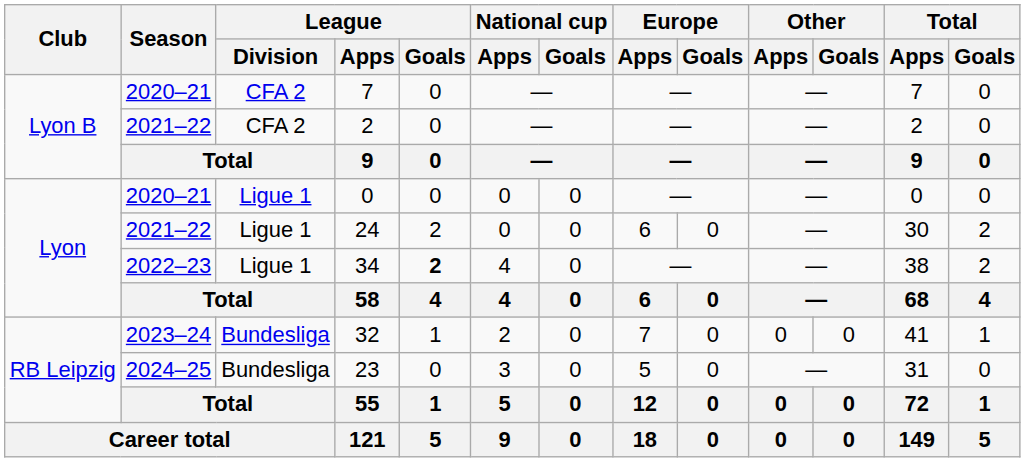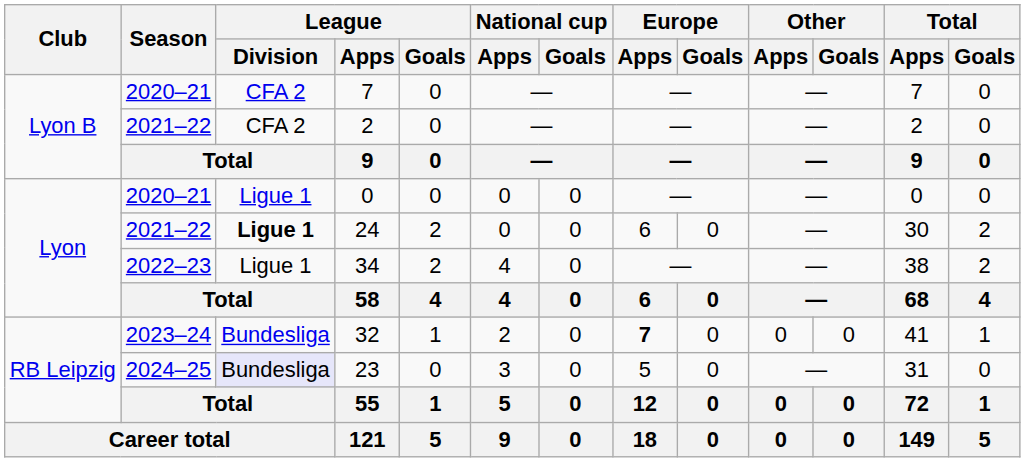(276, 230) normal -> (276, 230) bold
(435, 265) bold -> (435, 265) normal
(645, 334) normal -> (645, 334) bold
(276, 369) no background -> (276, 369) lavender background
